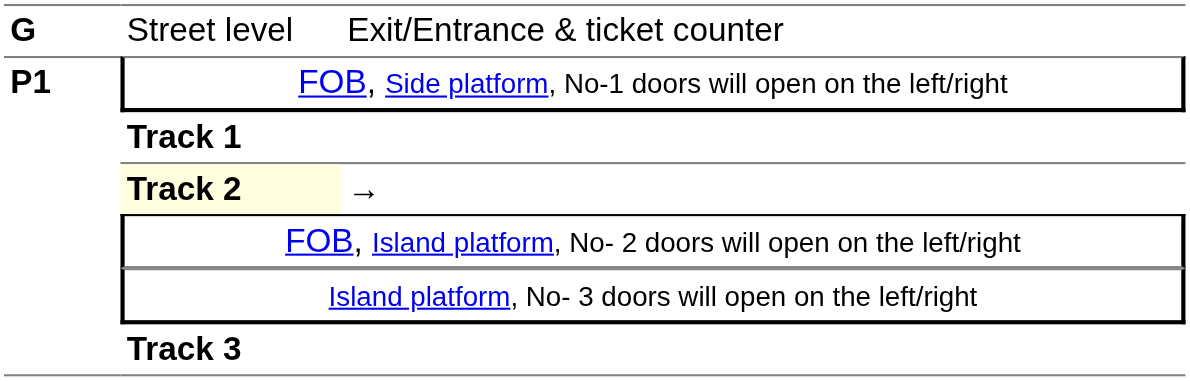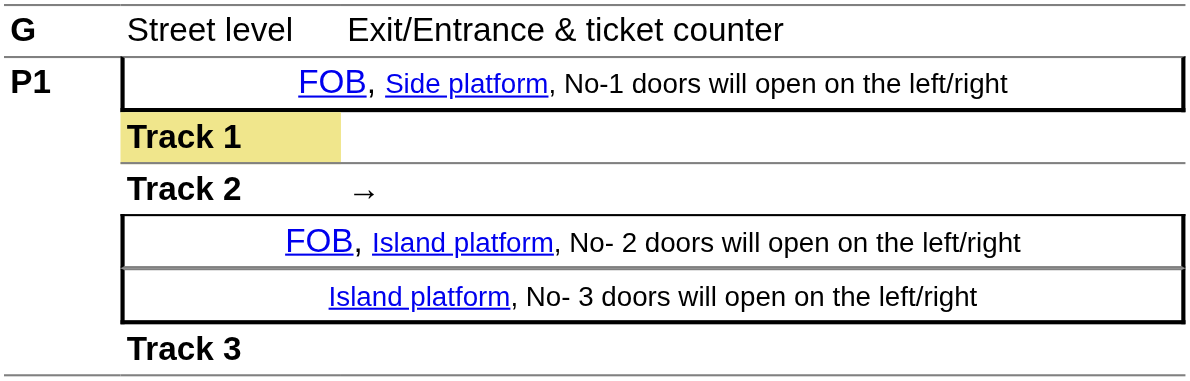(184, 136) no background -> (184, 136) khaki background
(184, 188) lightyellow background -> (184, 188) no background
